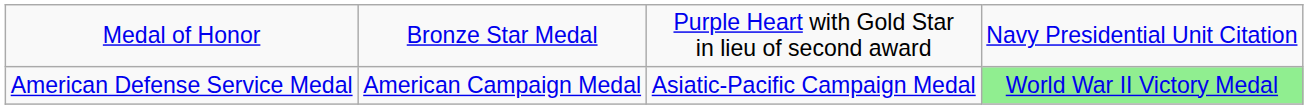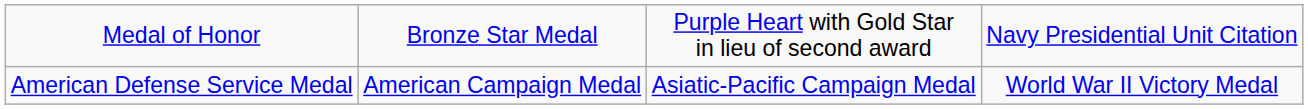(1142, 85) lightgreen background -> (1142, 85) no background
